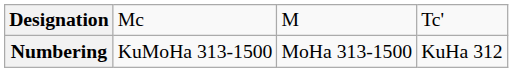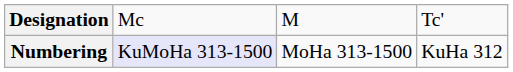(195, 51) no background -> (195, 51) lavender background
